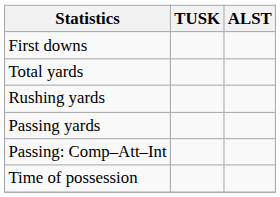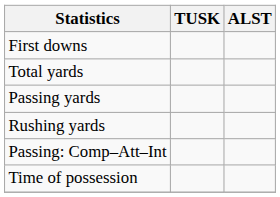rows swapped: (57, 98) <-> (54, 125)
